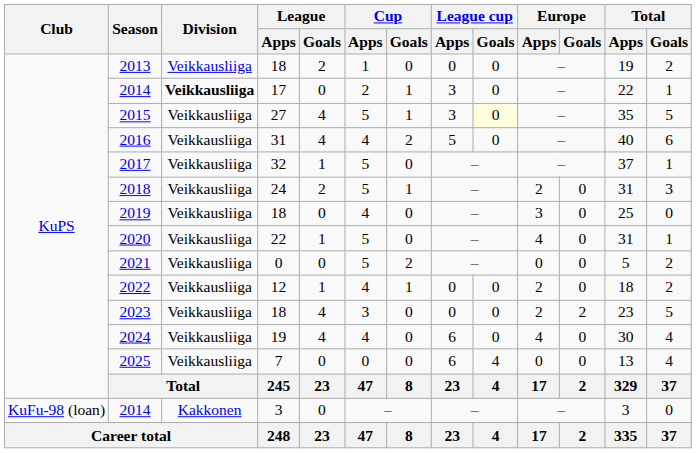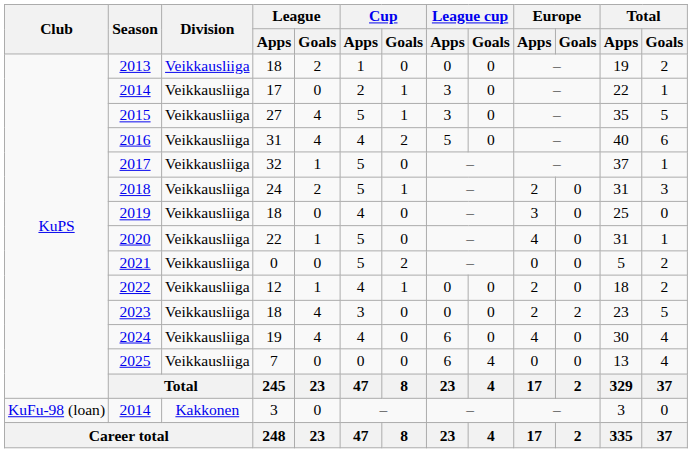(210, 90) bold -> (207, 90) normal
(496, 115) lightyellow background -> (491, 115) no background
